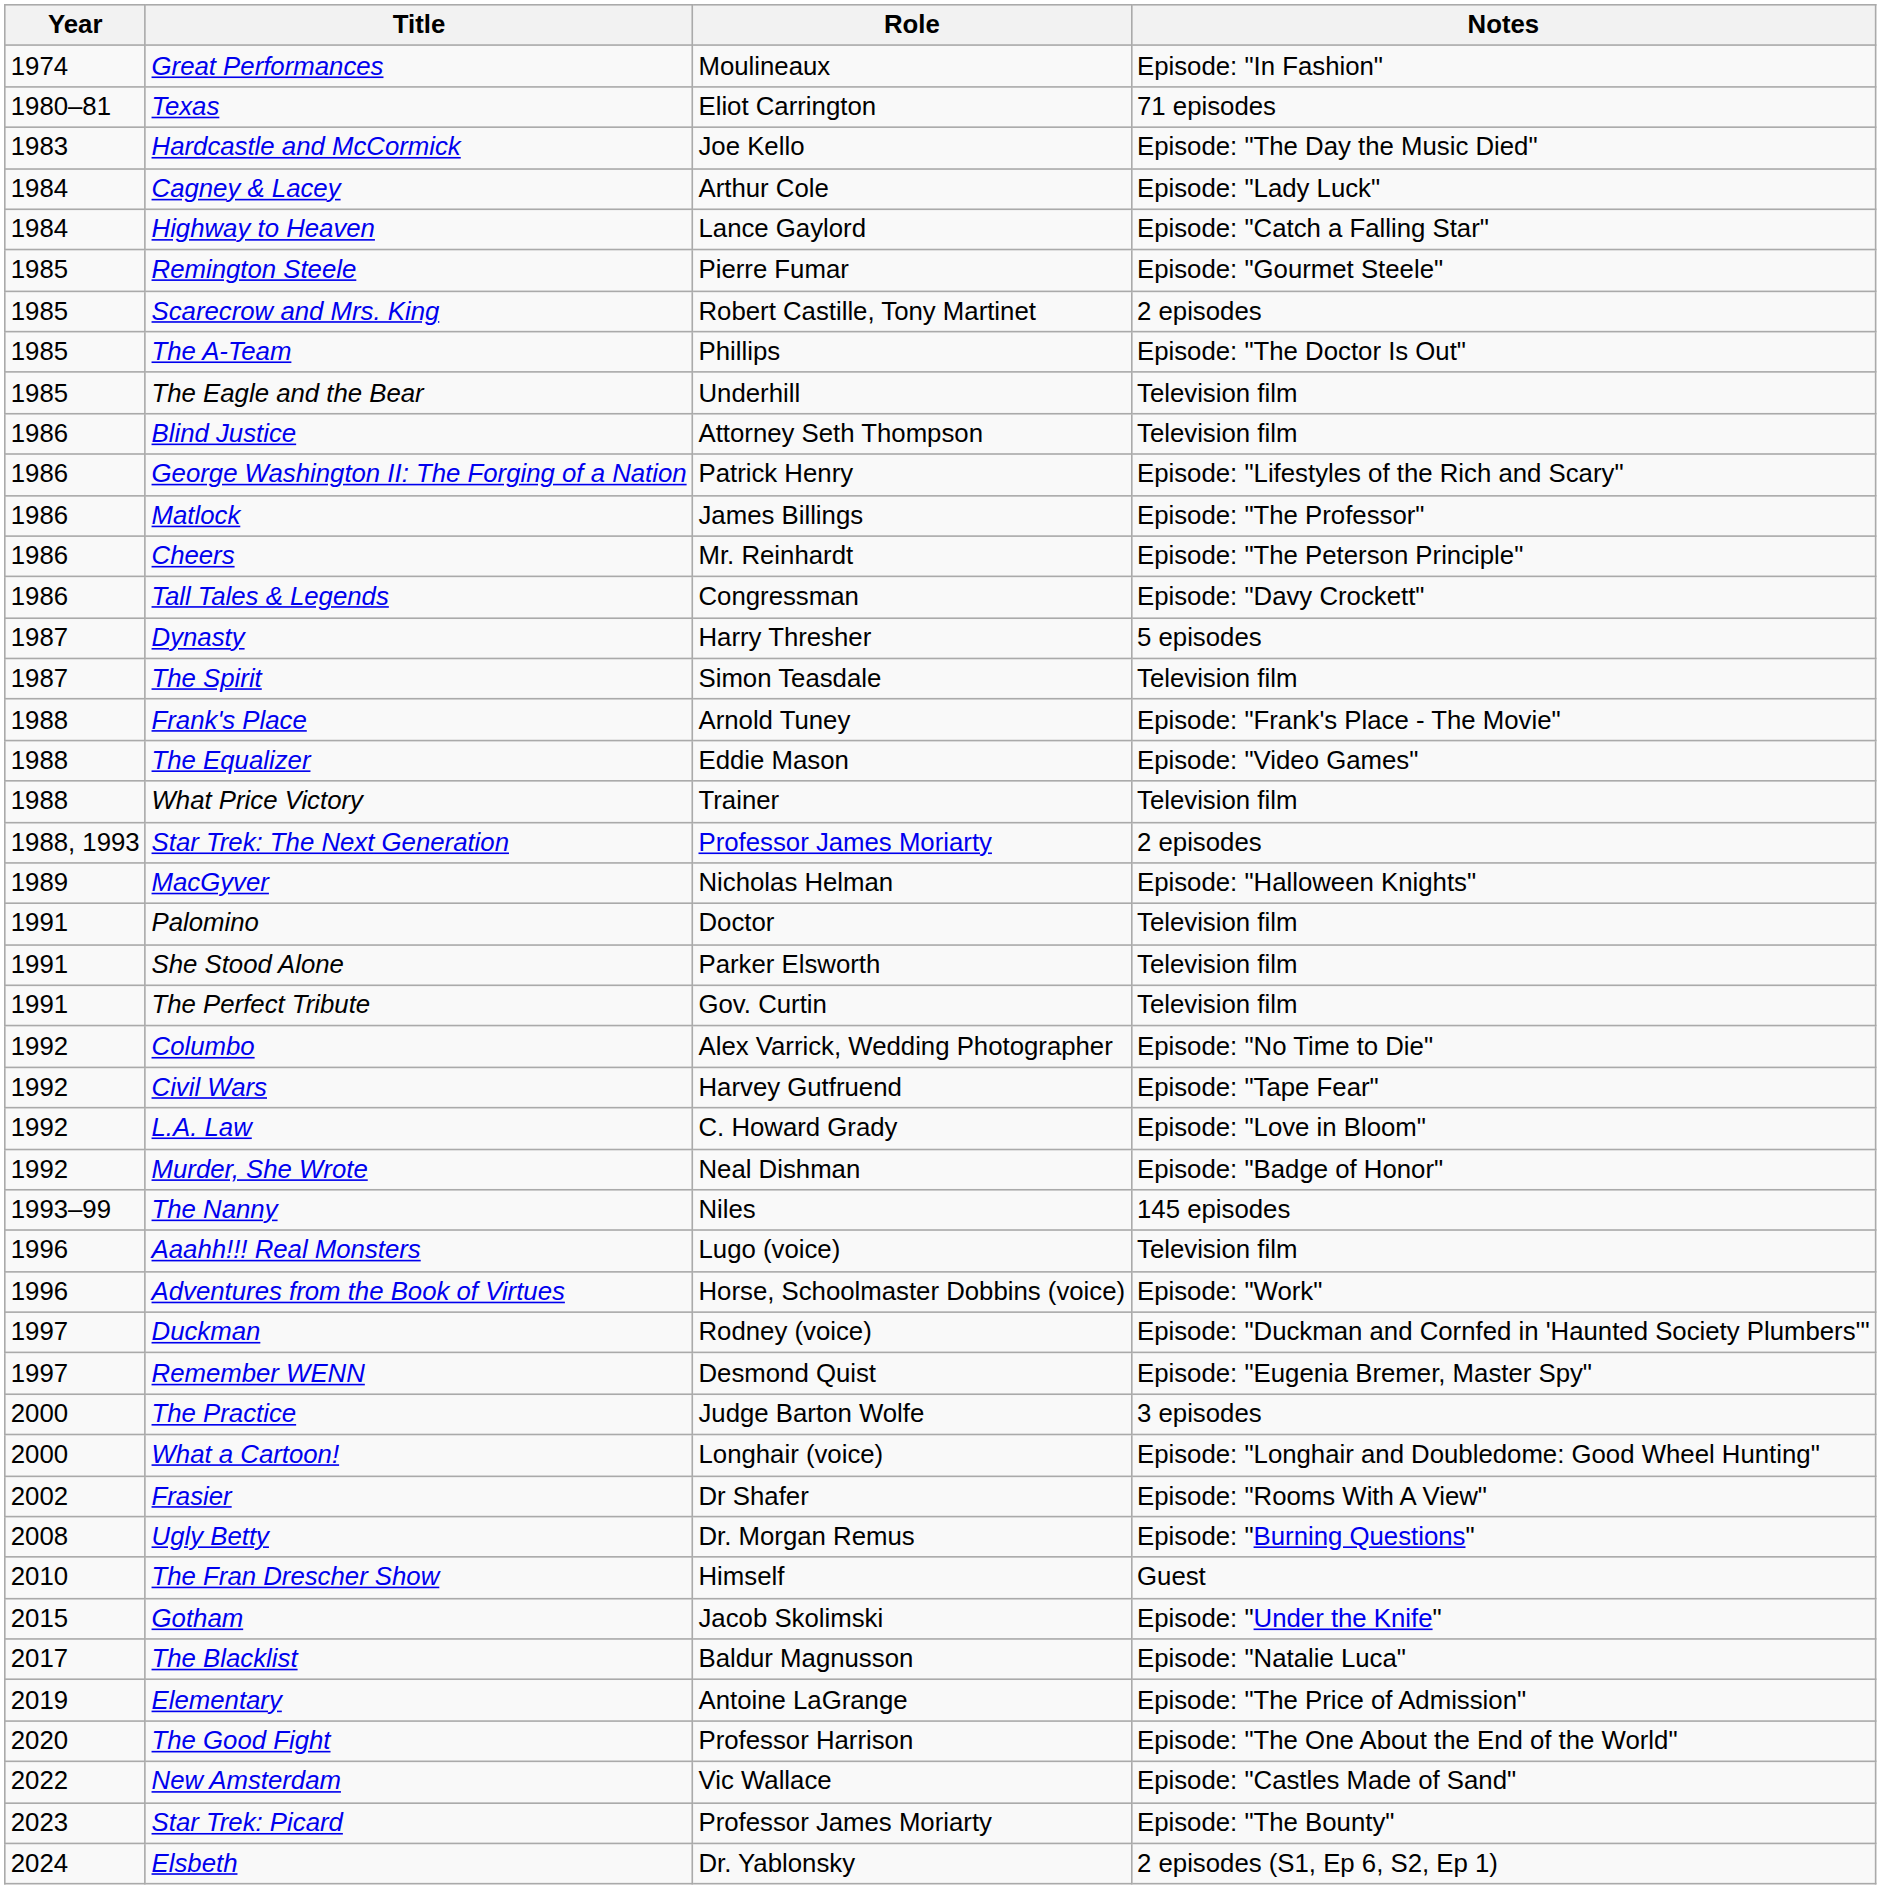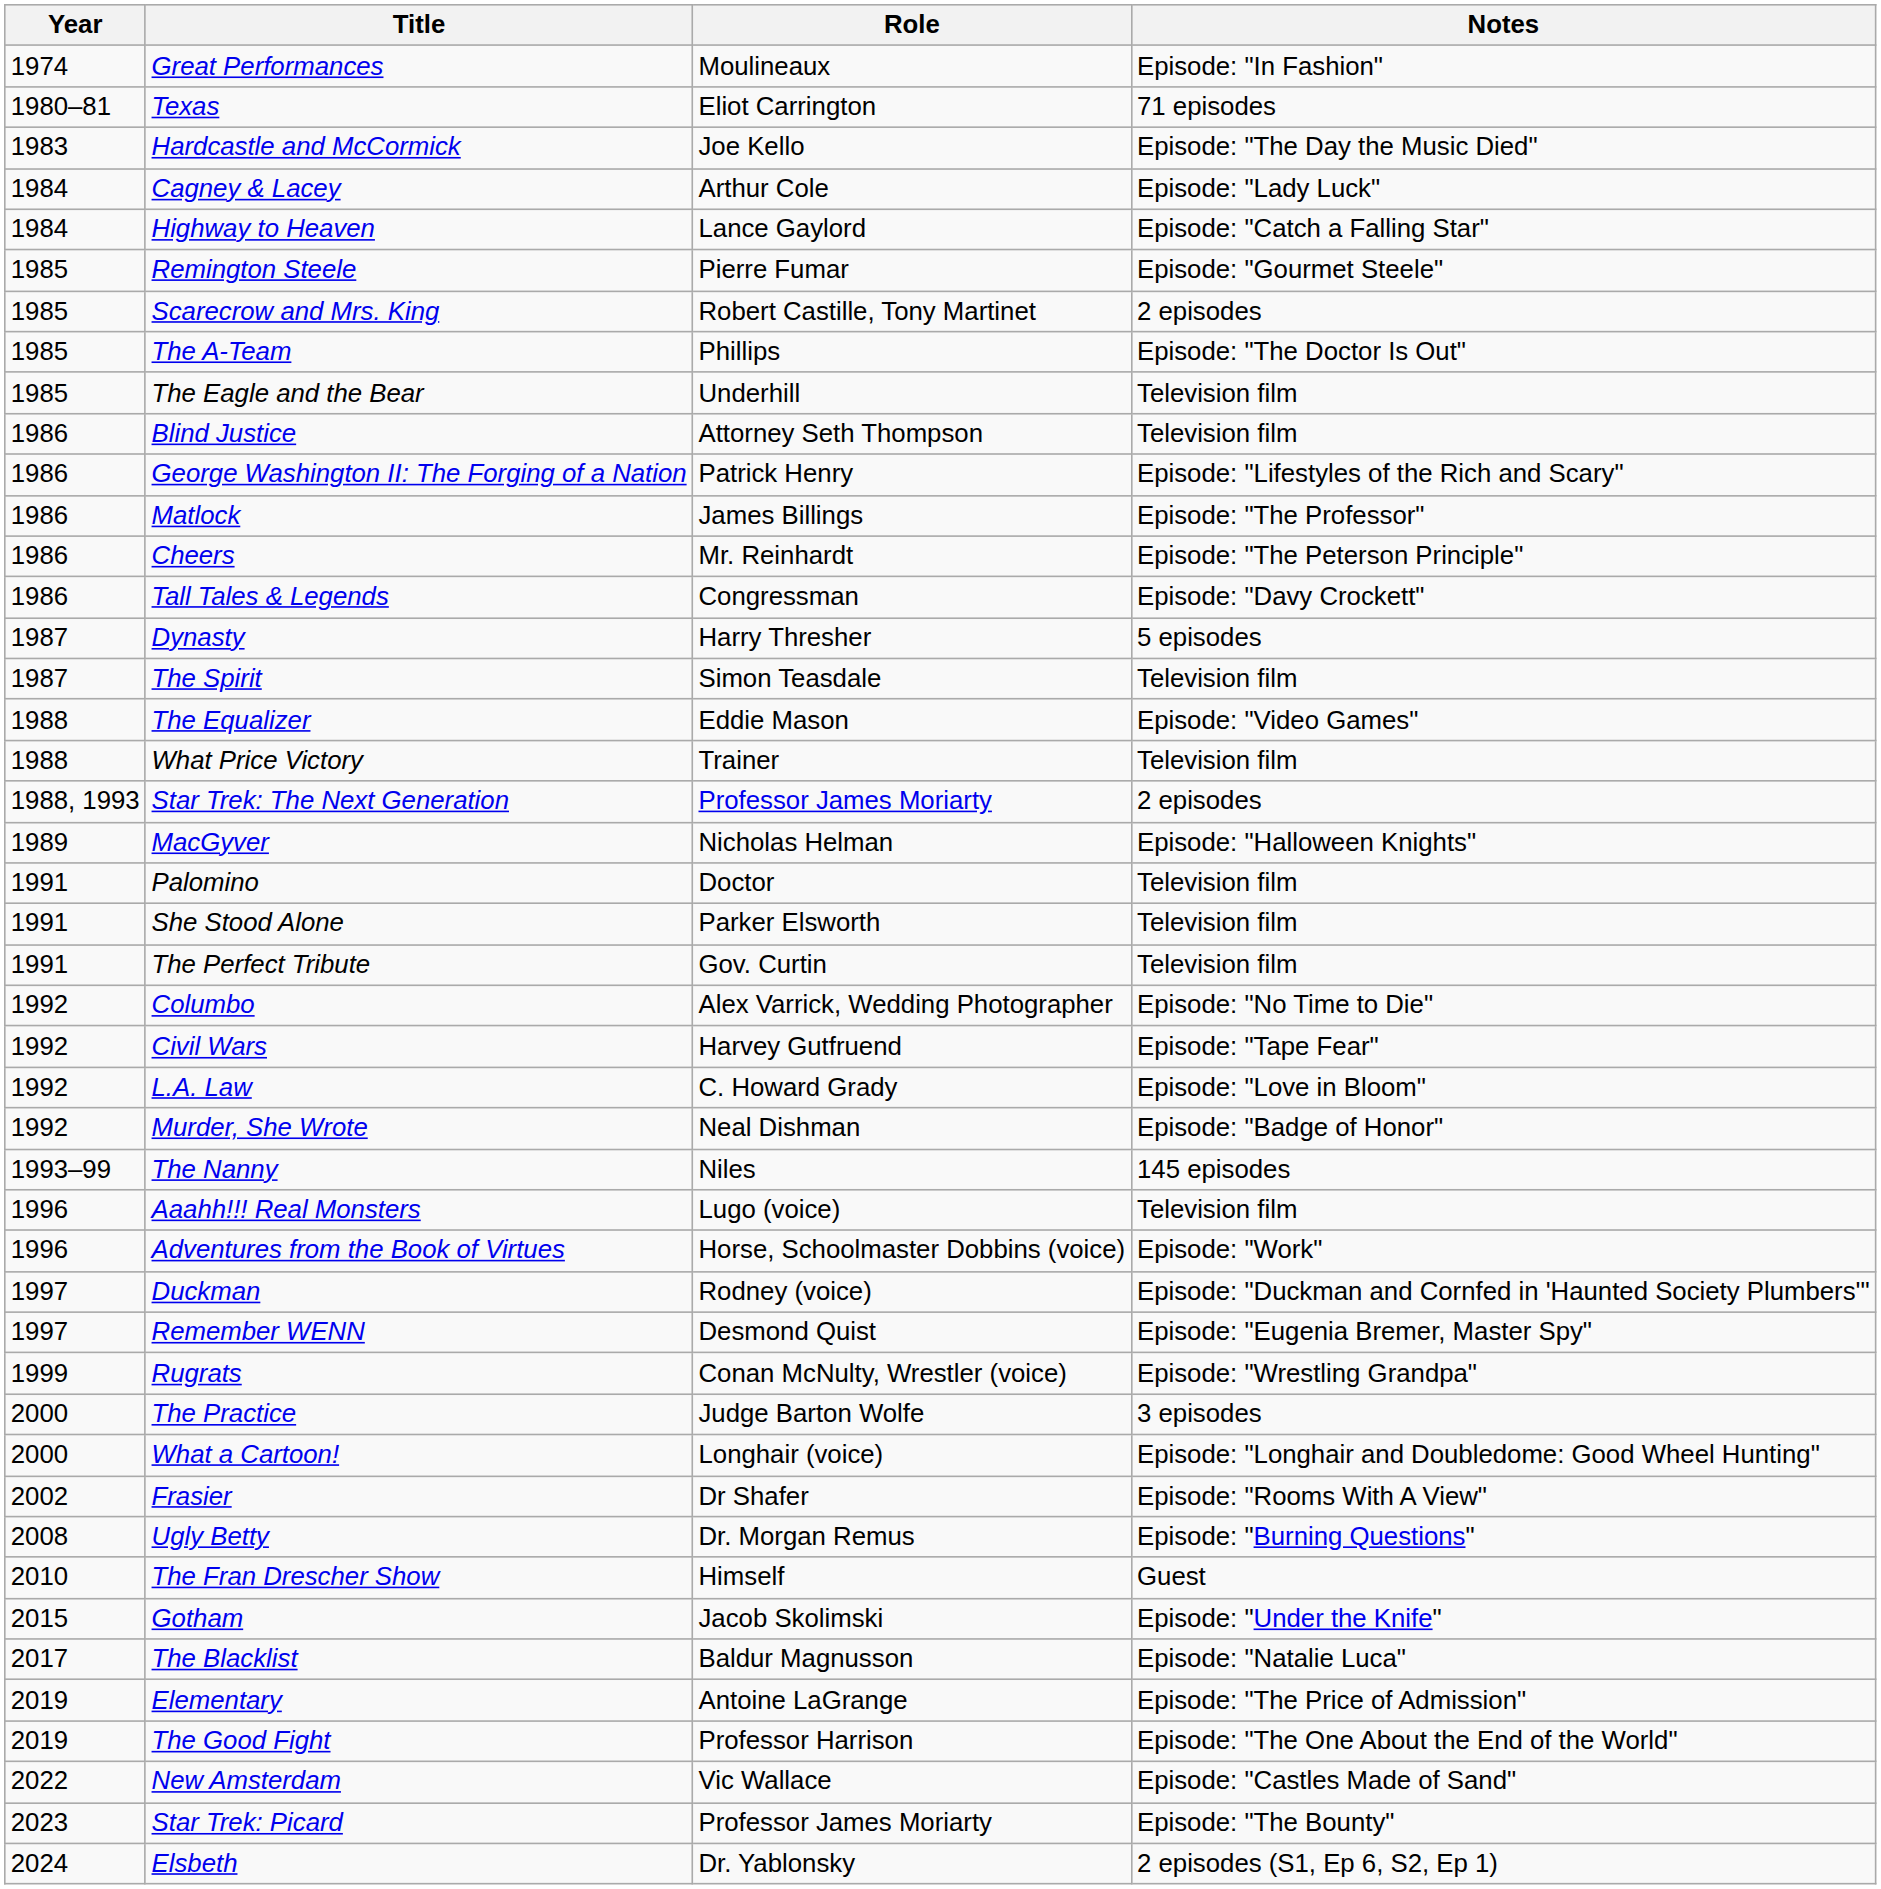- row: (229, 719)
+ row: (197, 1373)
(39, 1740) 2020 -> (39, 1740) 2019
